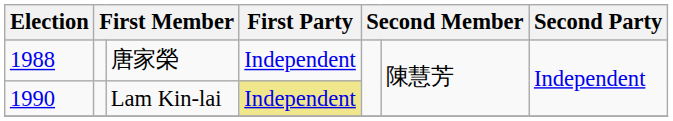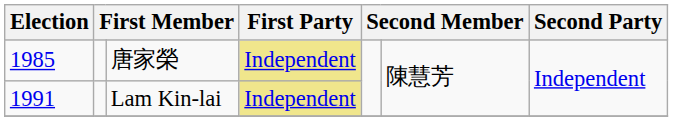(32, 60) 1988 -> (32, 60) 1985
(300, 60) no background -> (300, 60) khaki background
(32, 98) 1990 -> (32, 98) 1991
